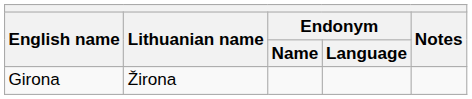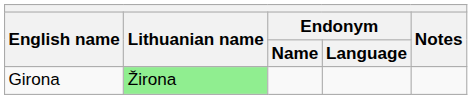(152, 80) no background -> (152, 80) lightgreen background
